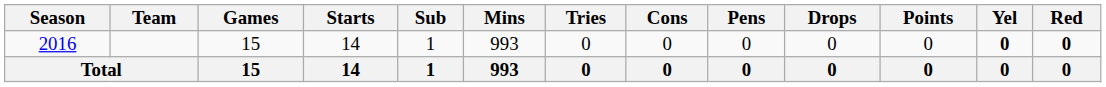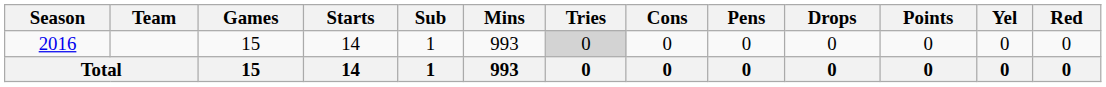(586, 43) no background -> (586, 43) lightgrey background
(1005, 43) bold -> (1005, 43) normal
(1067, 43) bold -> (1067, 43) normal
